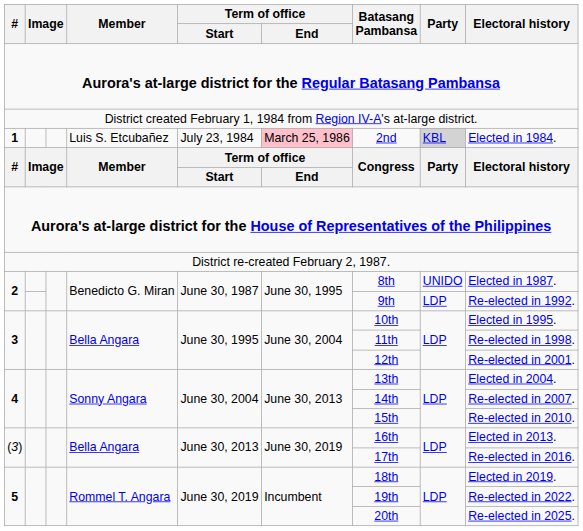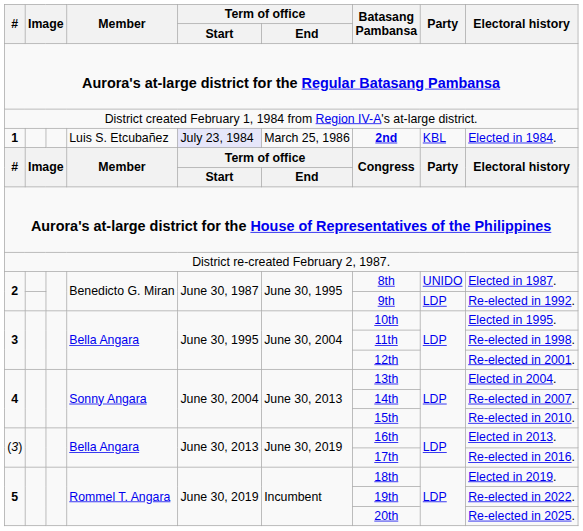(217, 138) no background -> (217, 138) lavender background
(307, 138) pink background -> (307, 138) no background
(386, 138) normal -> (386, 138) bold
(434, 138) lightgrey background -> (434, 138) no background
